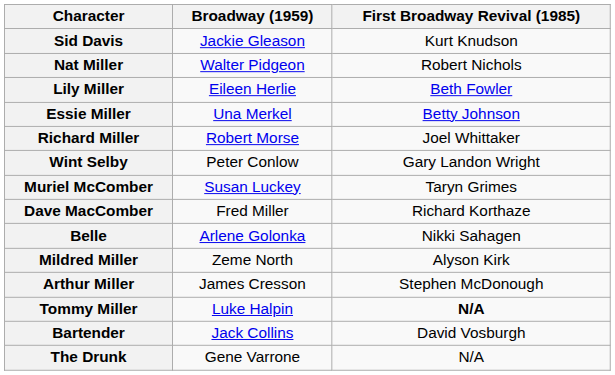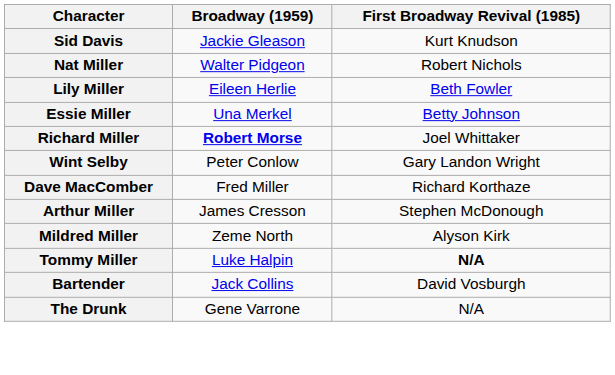(252, 138) normal -> (252, 138) bold
- row: (89, 187)
- row: (89, 235)
rows swapped: (89, 260) <-> (89, 284)
